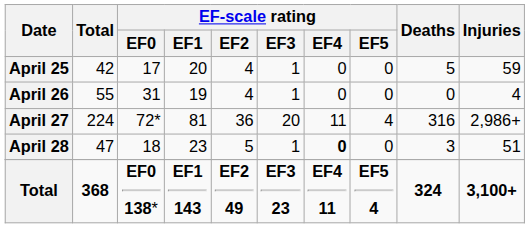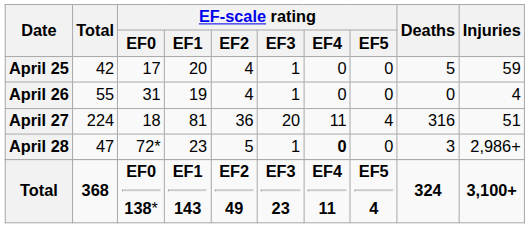(148, 120) 72* -> (152, 120) 18
(496, 120) 2,986+ -> (512, 120) 51
(152, 146) 18 -> (148, 146) 72*
(512, 146) 51 -> (496, 146) 2,986+
